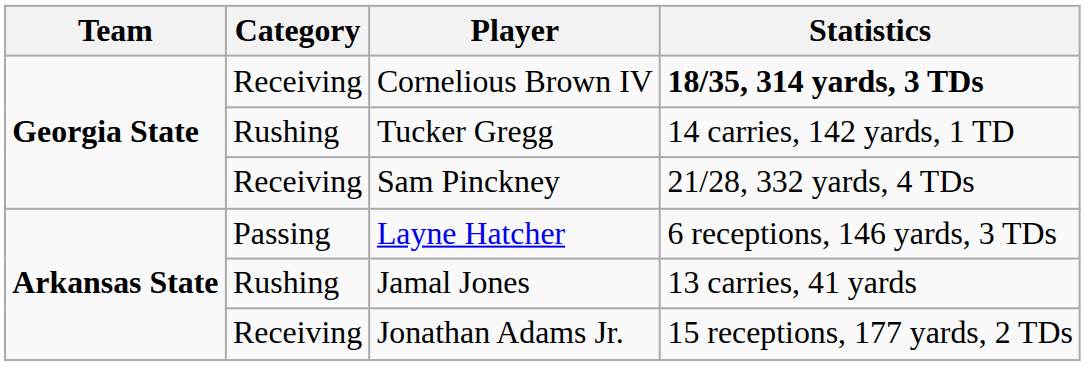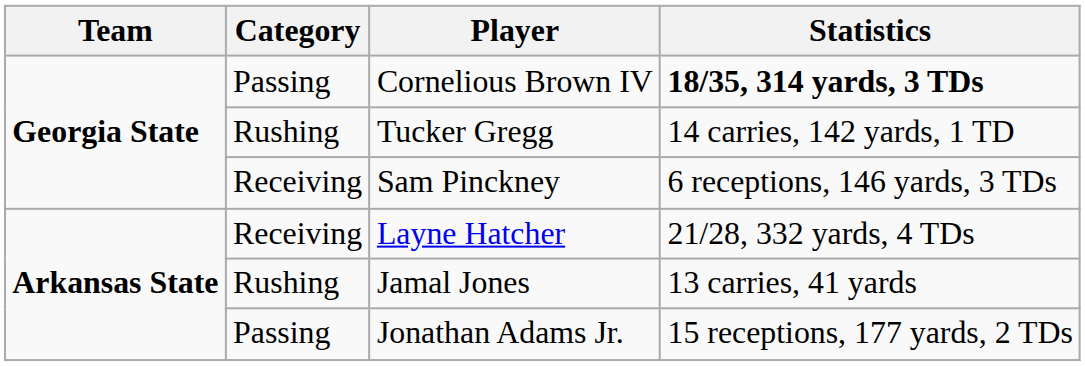(298, 81) Receiving -> (282, 81) Passing
(821, 182) 21/28, 332 yards, 4 TDs -> (862, 182) 6 receptions, 146 yards, 3 TDs
(282, 232) Passing -> (298, 232) Receiving
(862, 232) 6 receptions, 146 yards, 3 TDs -> (821, 232) 21/28, 332 yards, 4 TDs
(298, 333) Receiving -> (282, 333) Passing
